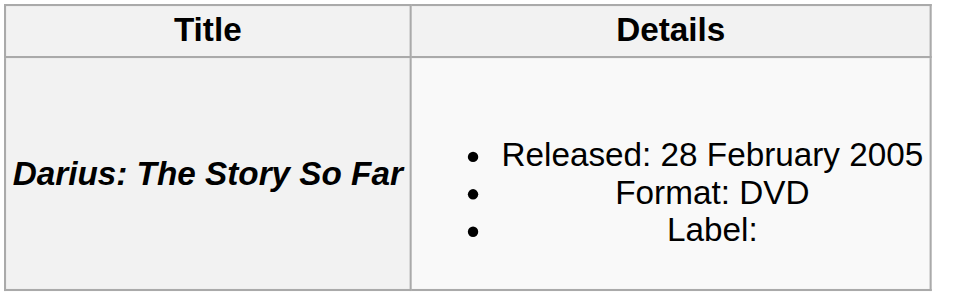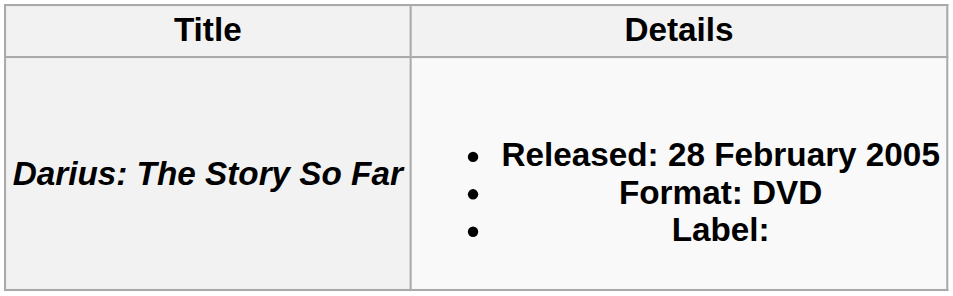(671, 192) normal -> (679, 192) bold
